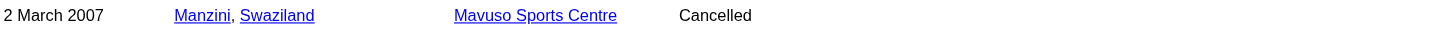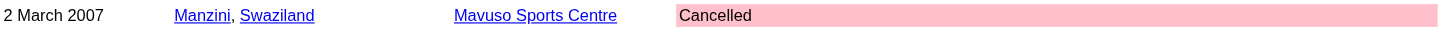(715, 16) no background -> (715, 16) pink background
